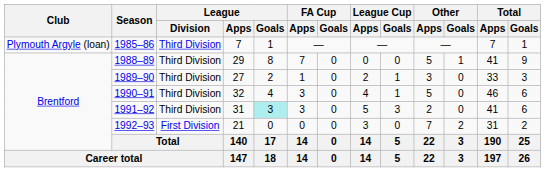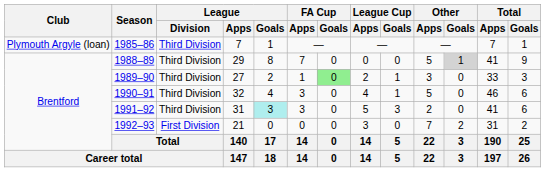(461, 61) no background -> (461, 61) lightgrey background
(334, 77) no background -> (334, 77) lightgreen background
